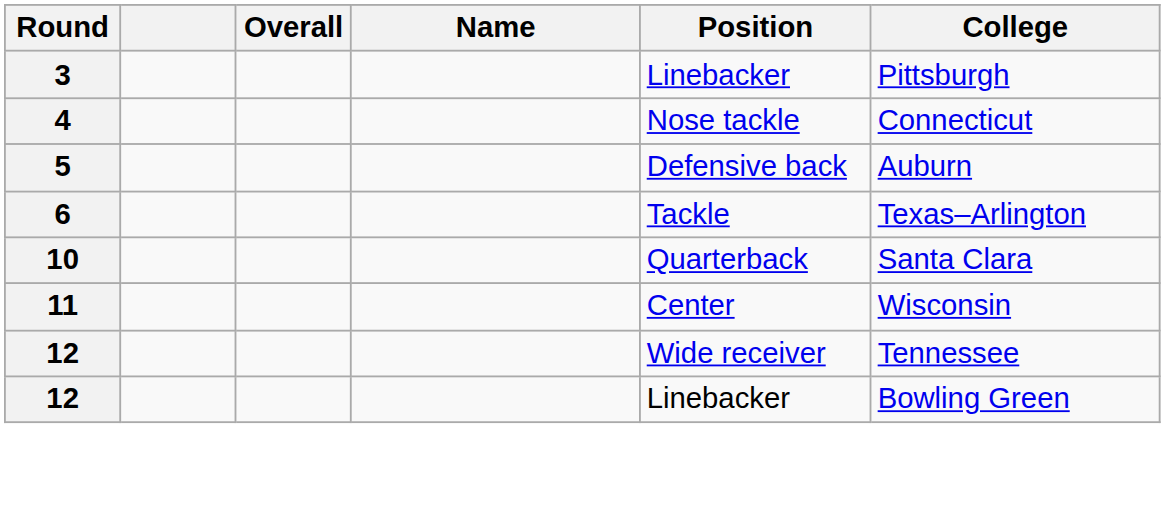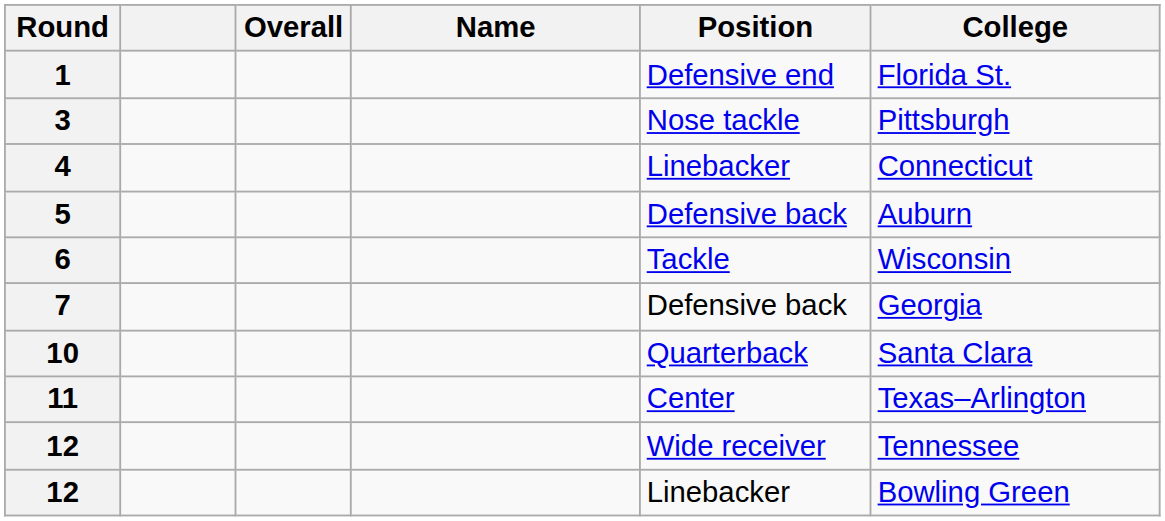+ row: (63, 74)
(718, 74) Linebacker -> (723, 120) Nose tackle
(723, 120) Nose tackle -> (718, 167) Linebacker
(982, 213) Texas–Arlington -> (944, 259) Wisconsin
+ row: (63, 306)
(944, 306) Wisconsin -> (982, 399) Texas–Arlington
